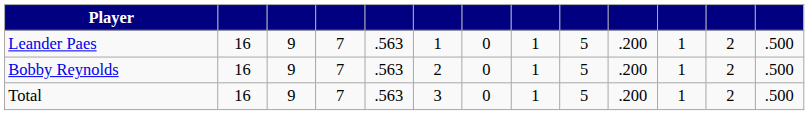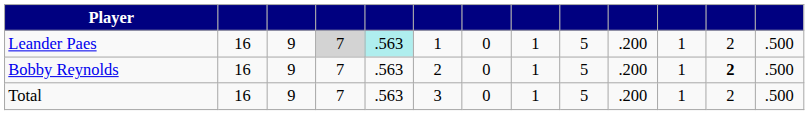(340, 43) no background -> (340, 43) lightgrey background
(389, 43) no background -> (389, 43) paleturquoise background
(730, 69) normal -> (730, 69) bold
